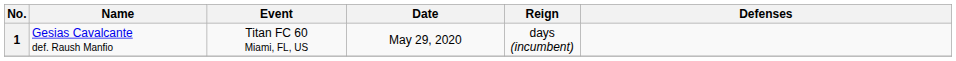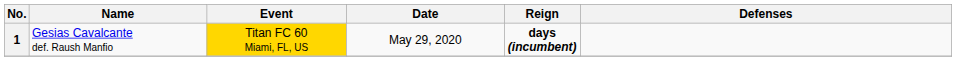(276, 39) no background -> (276, 39) gold background
(542, 39) normal -> (542, 39) bold
